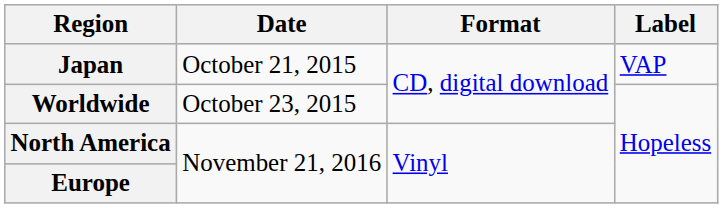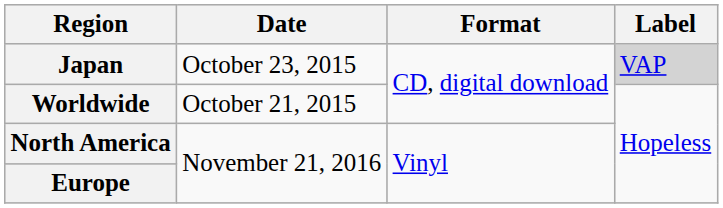(269, 63) October 21, 2015 -> (269, 63) October 23, 2015
(643, 63) no background -> (643, 63) lightgrey background
(269, 103) October 23, 2015 -> (269, 103) October 21, 2015
